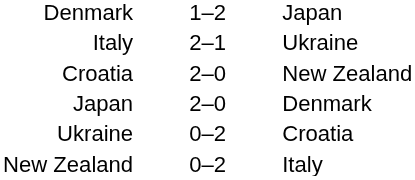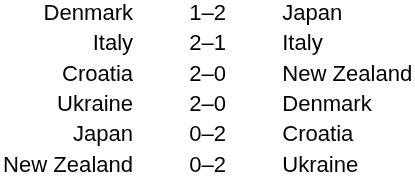(320, 43) Ukraine -> (302, 43) Italy
(103, 103) Japan -> (95, 103) Ukraine
(95, 134) Ukraine -> (103, 134) Japan
(302, 164) Italy -> (320, 164) Ukraine
